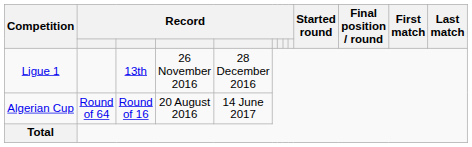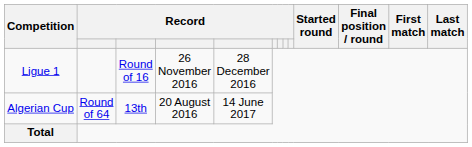(136, 70) 13th -> (136, 70) Round of 16
(136, 108) Round of 16 -> (136, 108) 13th
